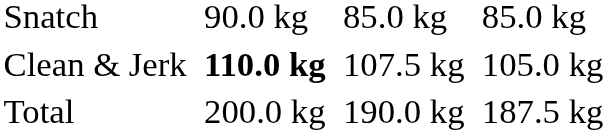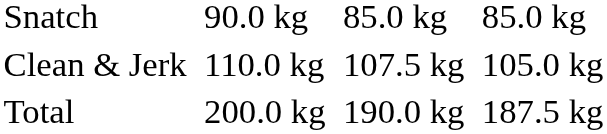(265, 64) bold -> (264, 64) normal
